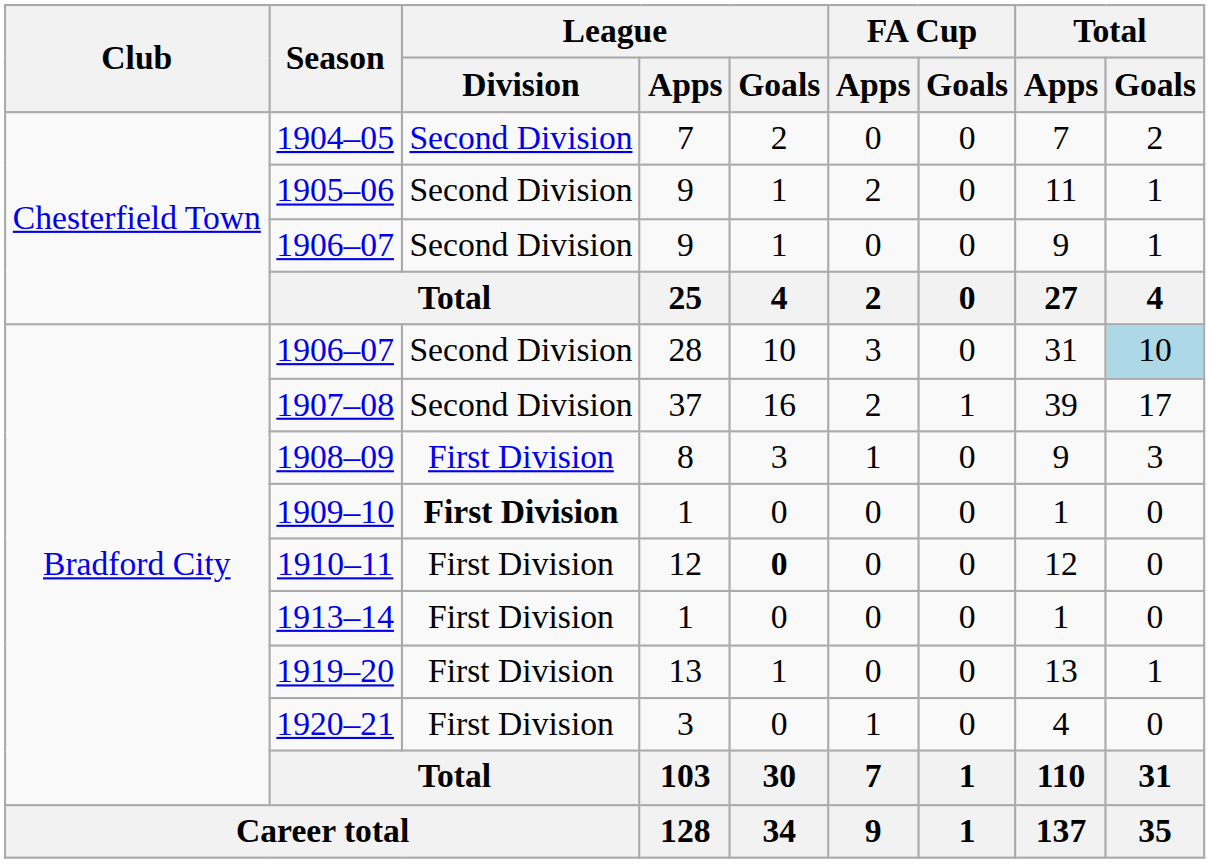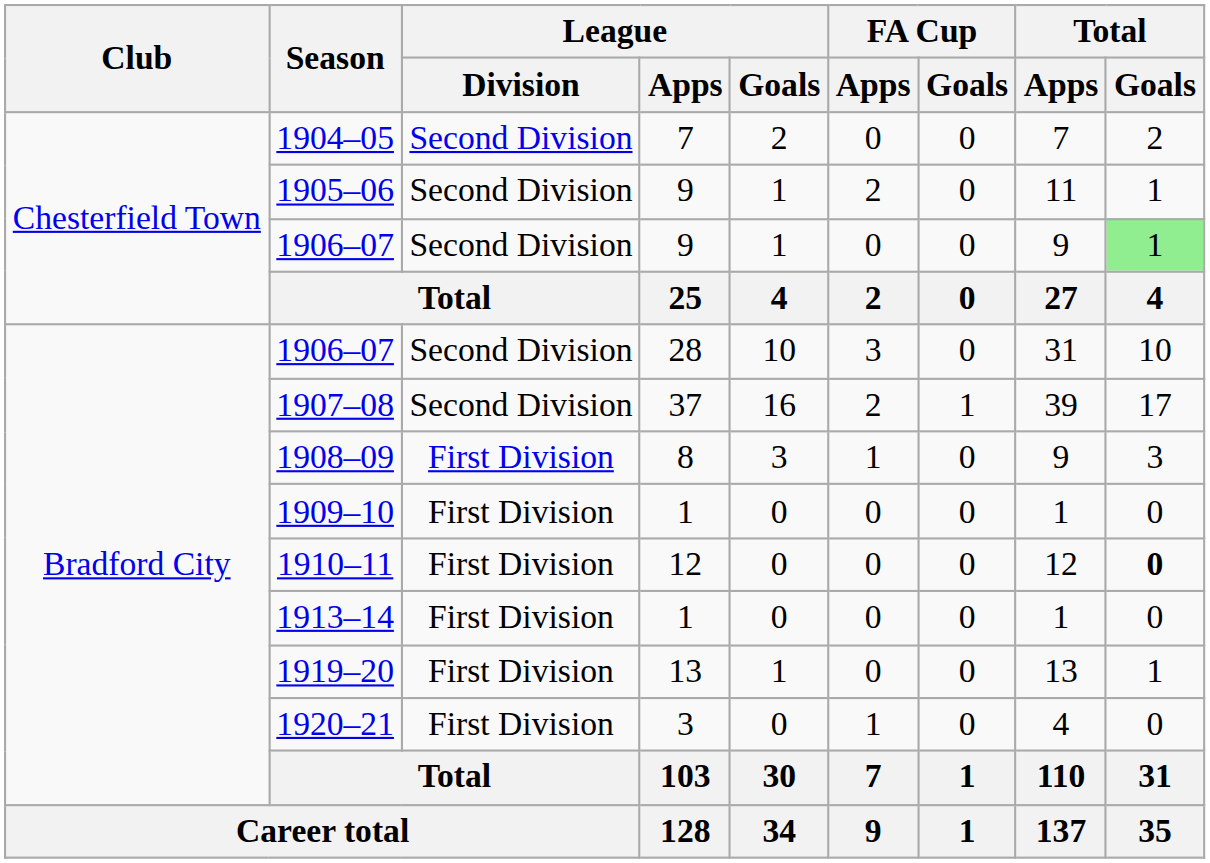(1155, 244) no background -> (1155, 244) lightgreen background
(1155, 350) lightblue background -> (1155, 350) no background
(521, 510) bold -> (521, 510) normal
(779, 564) bold -> (779, 564) normal
(1155, 564) normal -> (1155, 564) bold
